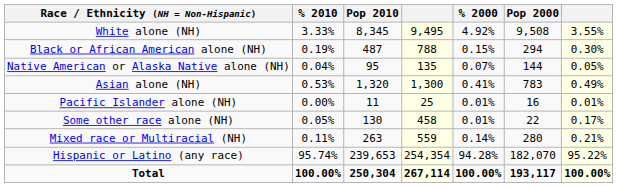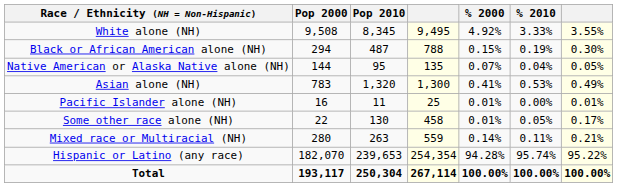columns swapped: (533, 13) <-> (318, 13)
